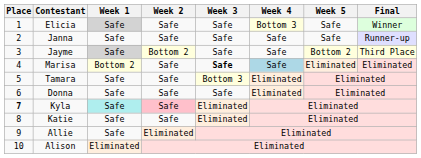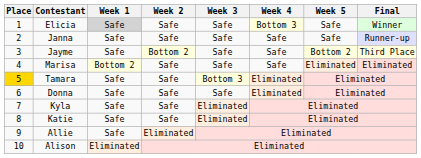(114, 52) lightgrey background -> (114, 52) no background
(223, 65) bold -> (223, 65) normal
(277, 65) lightblue background -> (277, 65) no background
(19, 79) no background -> (19, 79) gold background
(19, 106) bold -> (19, 106) normal
(114, 106) paleturquoise background -> (114, 106) no background
(168, 106) pink background -> (168, 106) no background
